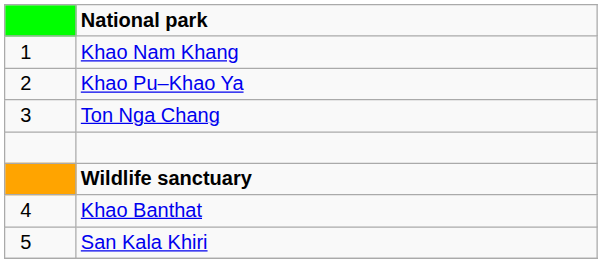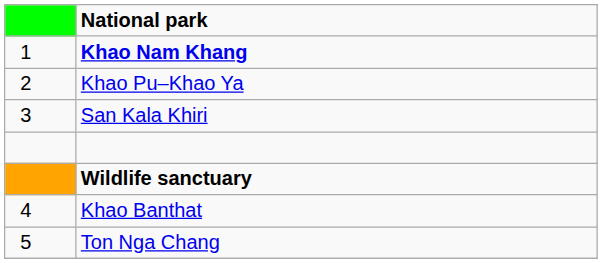(160, 52) normal -> (164, 52) bold
(150, 115) Ton Nga Chang -> (144, 115) San Kala Khiri
(144, 242) San Kala Khiri -> (150, 242) Ton Nga Chang
